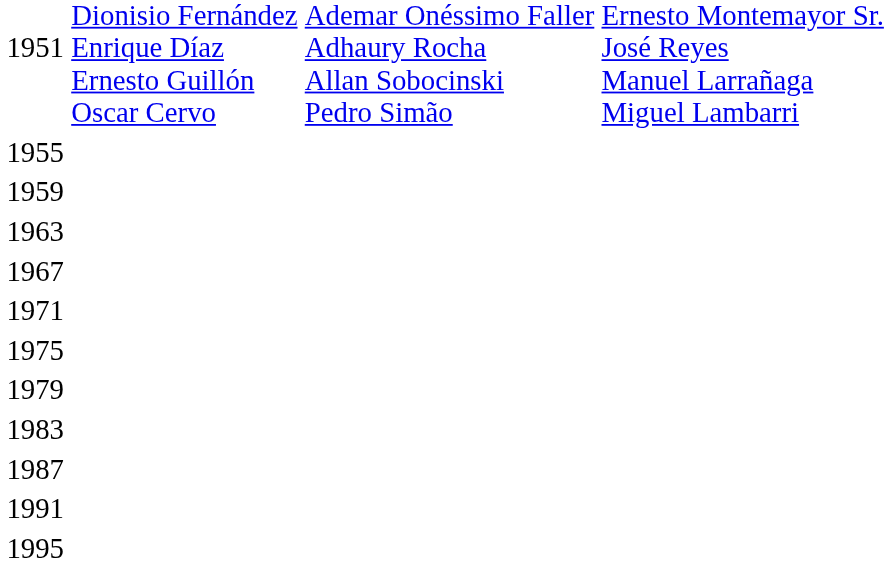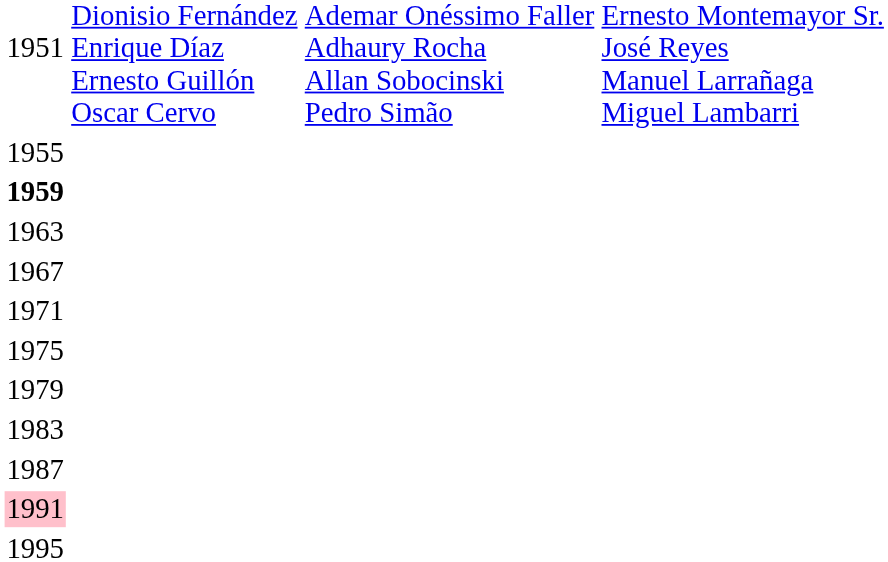(35, 191) normal -> (35, 191) bold
(35, 508) no background -> (35, 508) pink background
